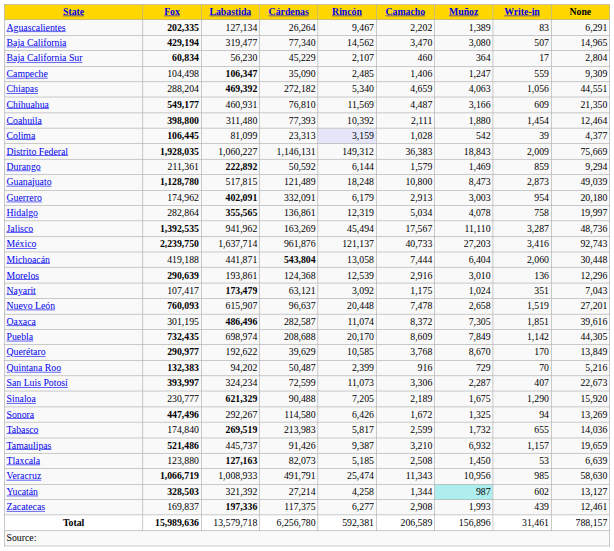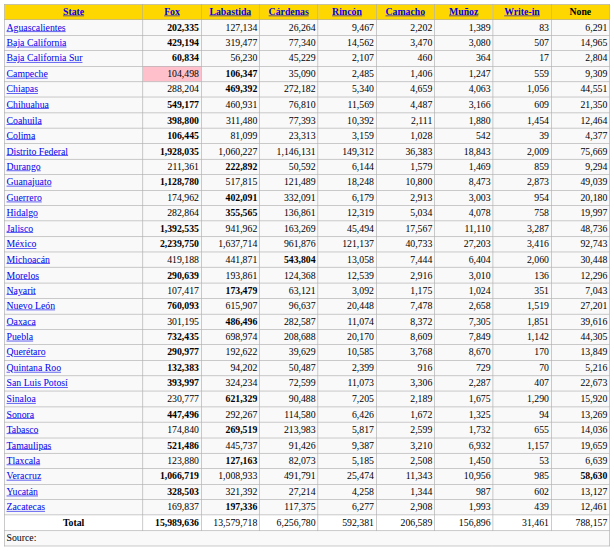(183, 74) no background -> (183, 74) pink background
(363, 136) lavender background -> (363, 136) no background
(594, 476) normal -> (594, 476) bold
(483, 492) paleturquoise background -> (483, 492) no background
